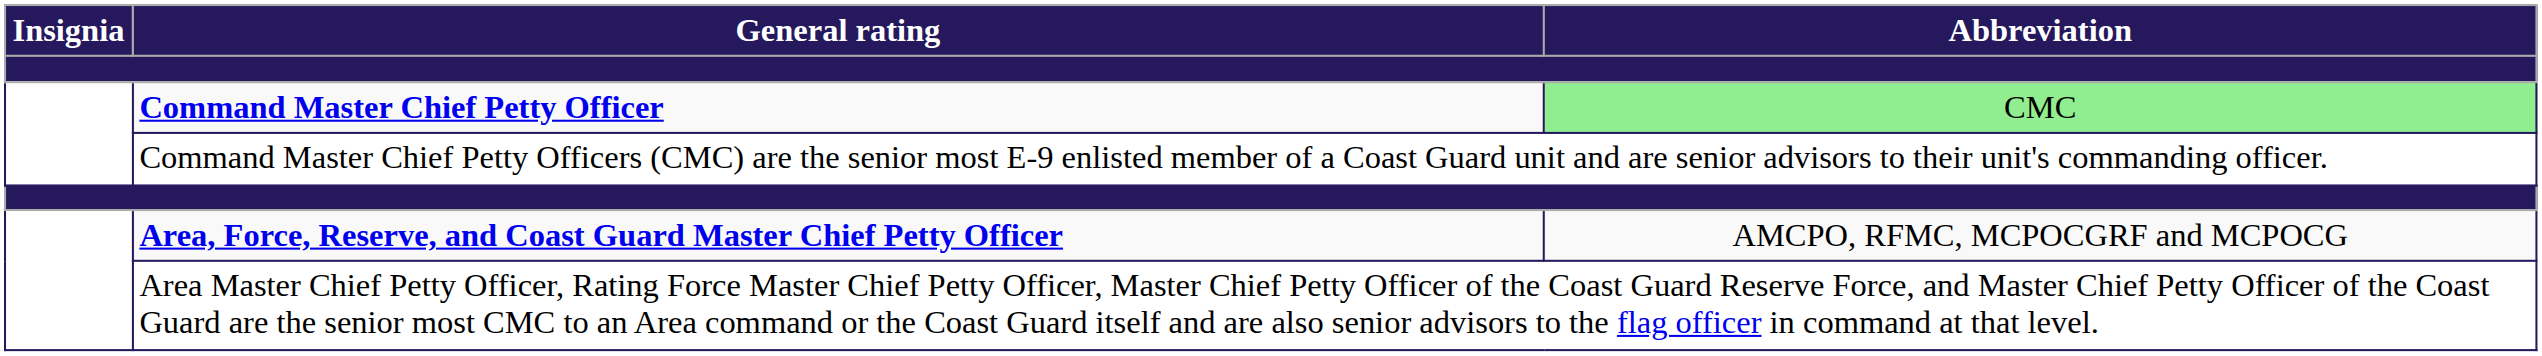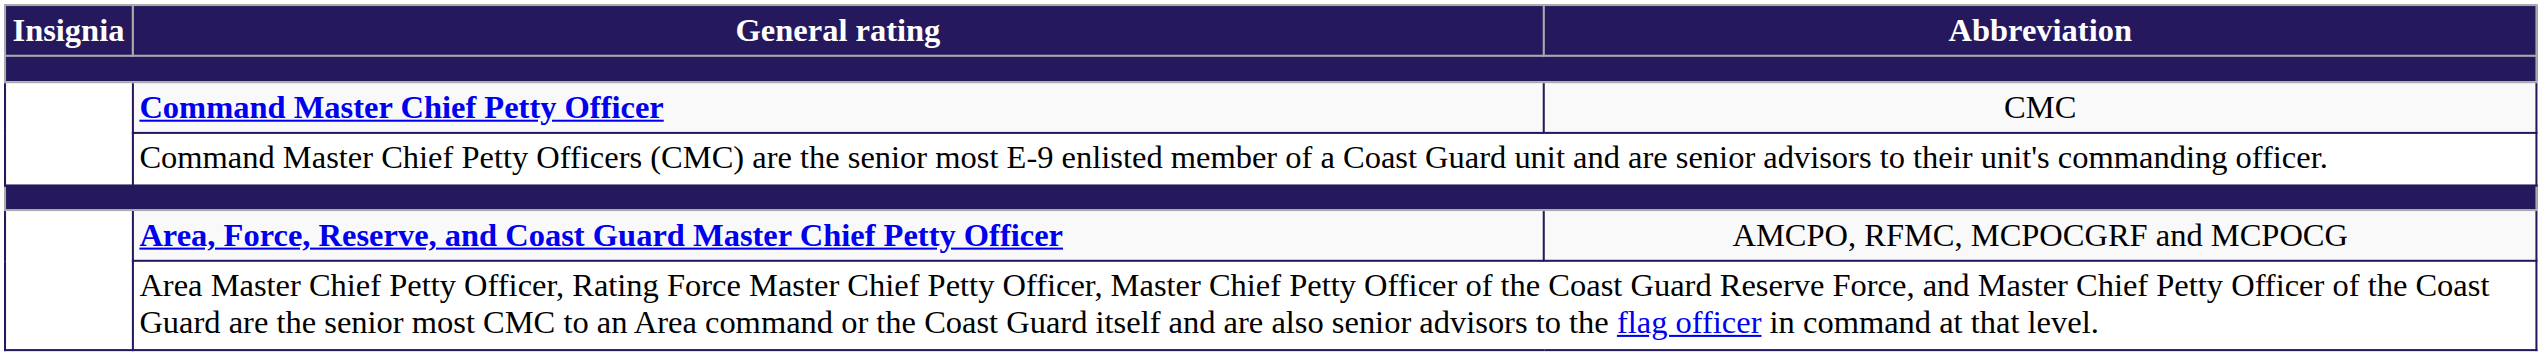(2040, 106) lightgreen background -> (2040, 106) no background
